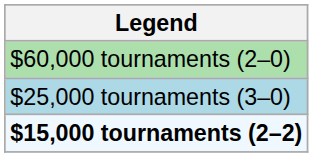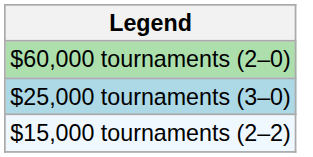(156, 133) bold -> (151, 133) normal
